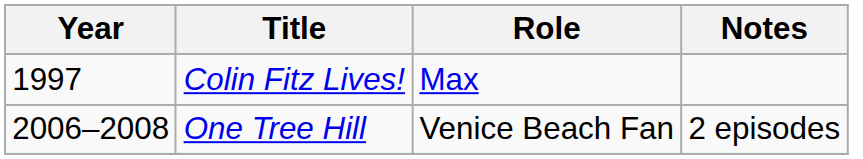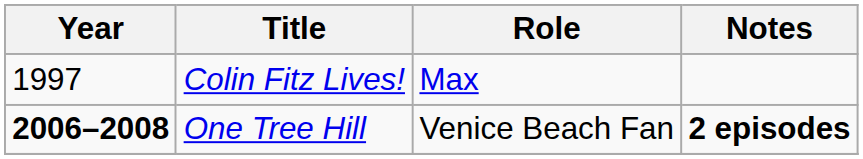(91, 128) normal -> (91, 128) bold
(764, 128) normal -> (769, 128) bold
